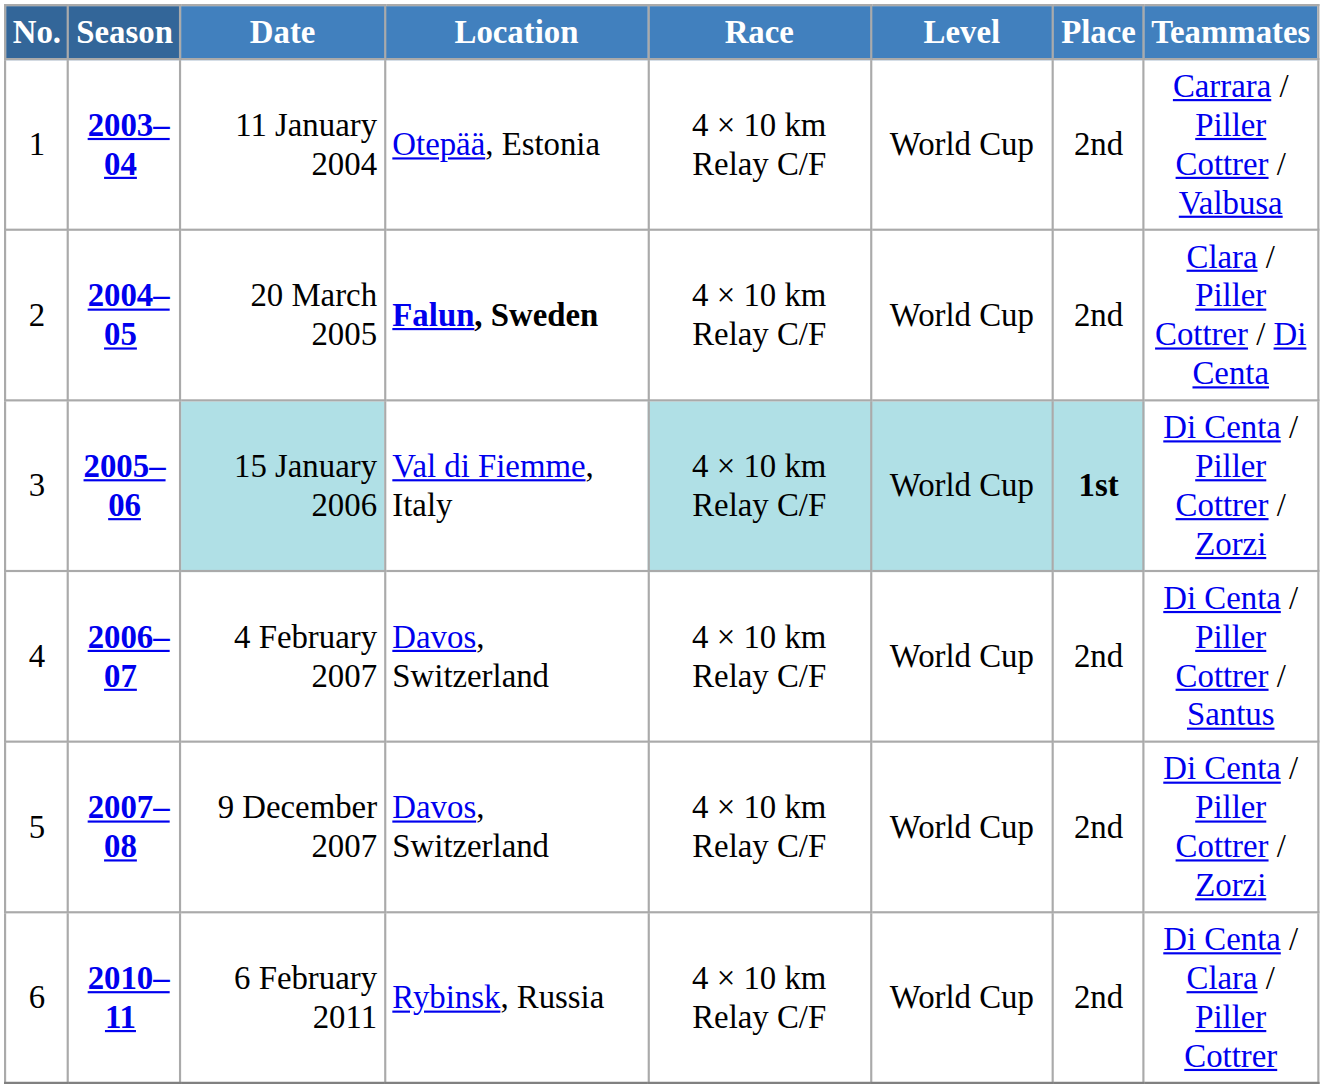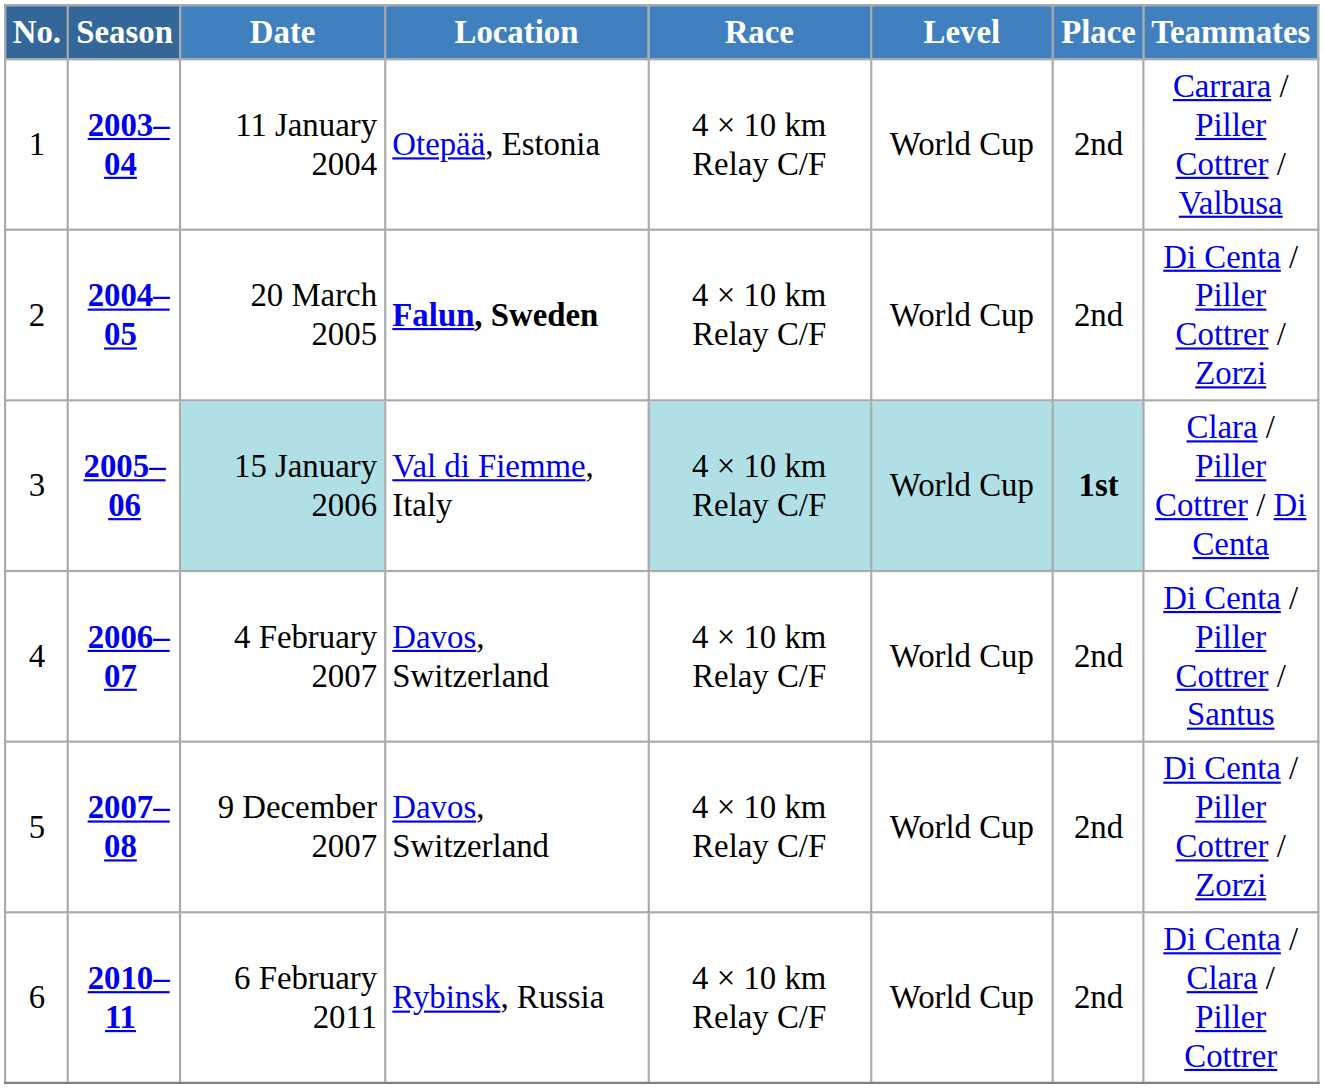(1231, 314) Clara / Piller Cottrer / Di Centa -> (1231, 314) Di Centa / Piller Cottrer / Zorzi
(1231, 485) Di Centa / Piller Cottrer / Zorzi -> (1231, 485) Clara / Piller Cottrer / Di Centa
